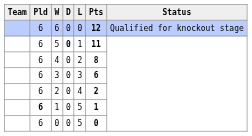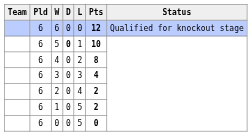(96, 44) 11 -> (96, 44) 10
(96, 76) 6 -> (96, 76) 4
(41, 107) bold -> (41, 107) normal
(96, 107) 1 -> (96, 107) 2
